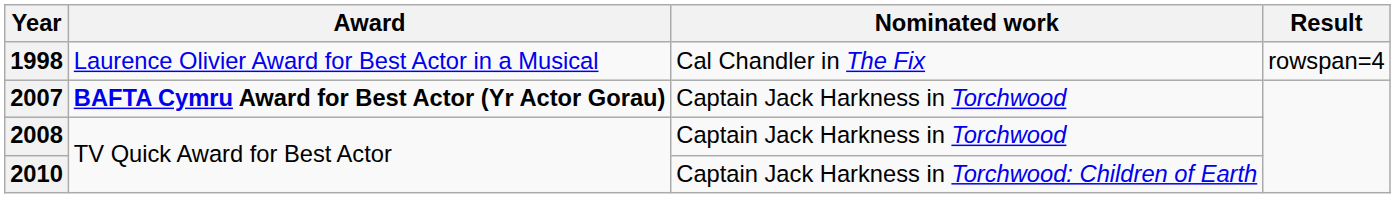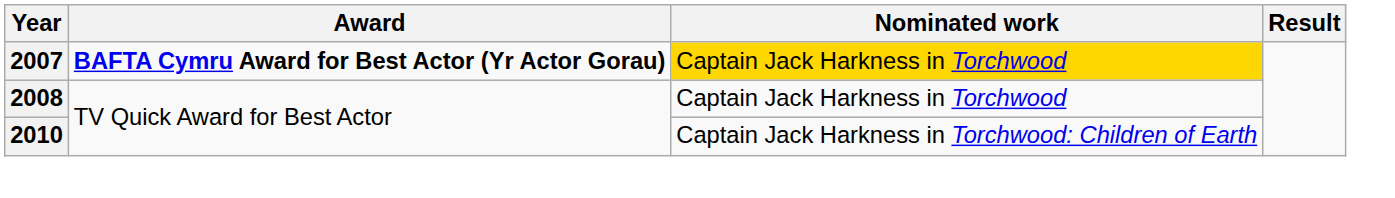- row: (37, 60)
(871, 98) no background -> (871, 60) gold background
